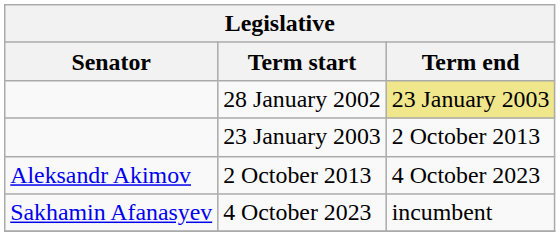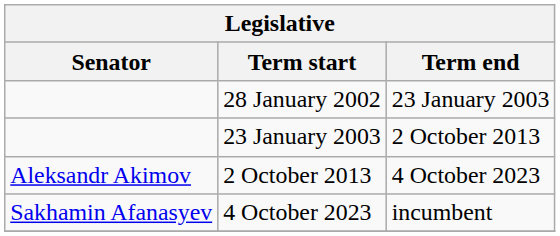(471, 99) khaki background -> (471, 99) no background
